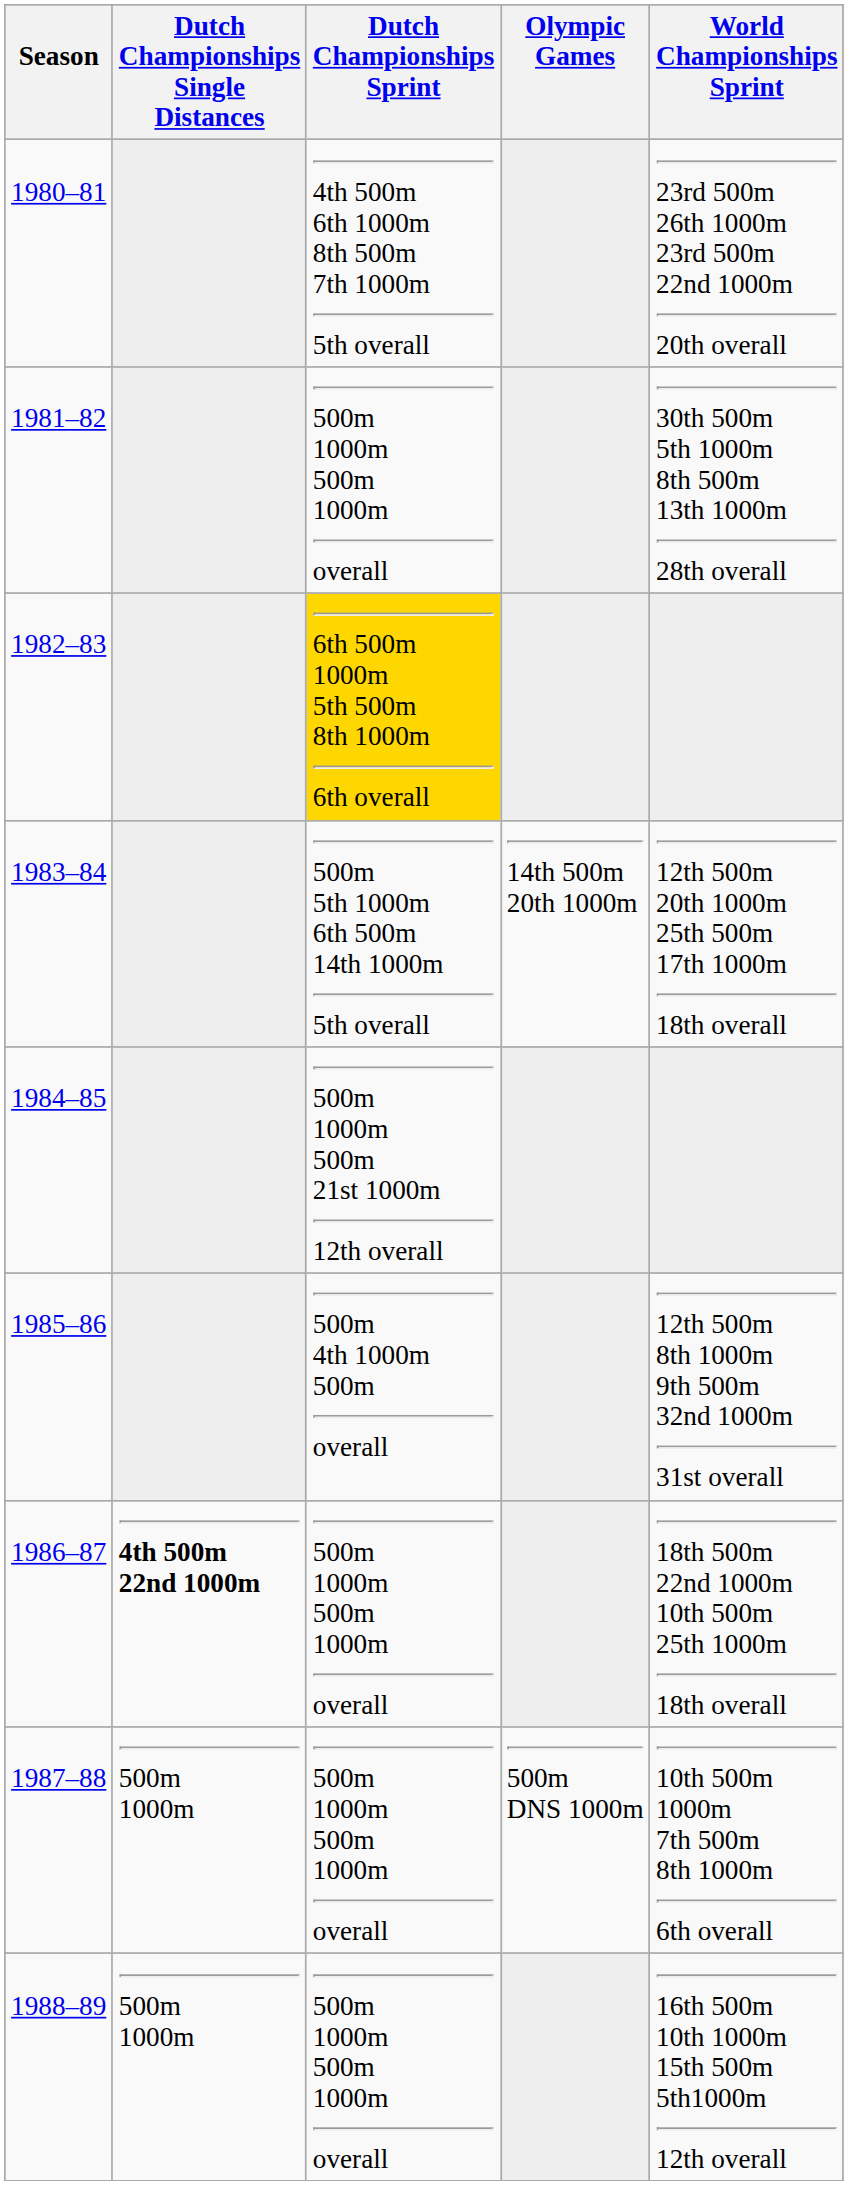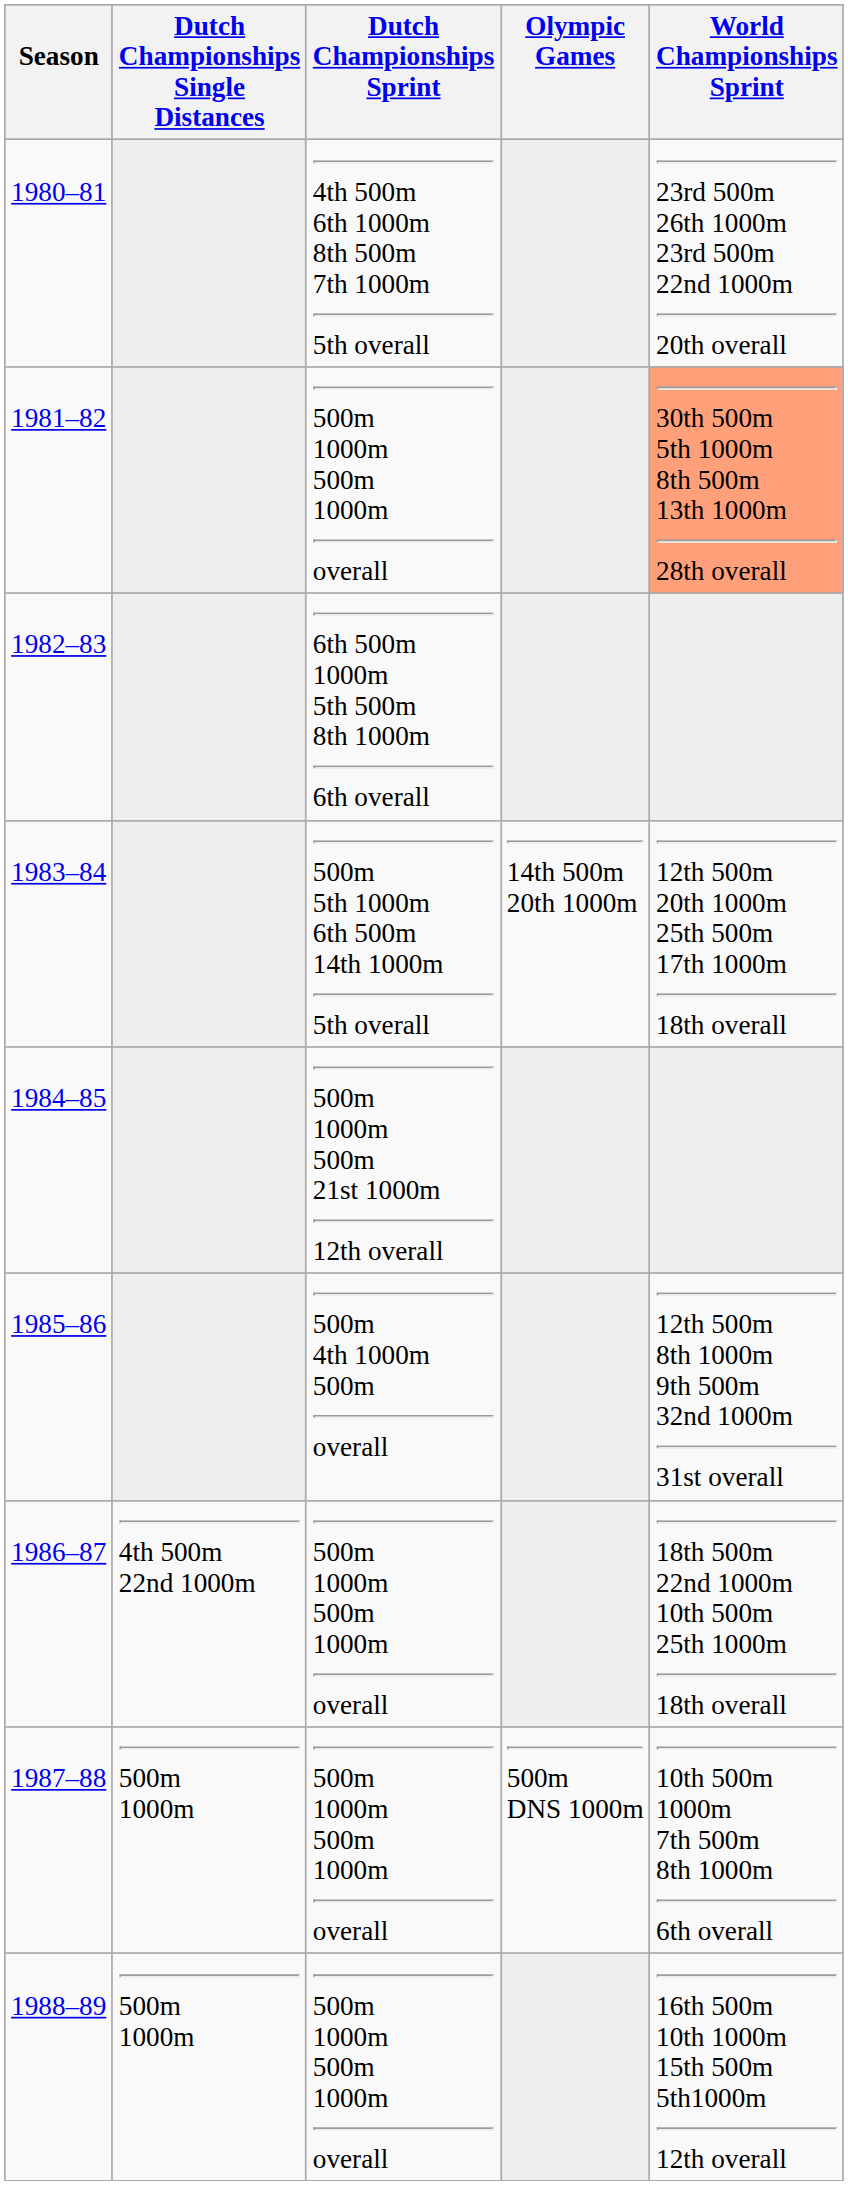(747, 486) no background -> (747, 486) lightsalmon background
(404, 713) gold background -> (404, 713) no background
(210, 1558) bold -> (210, 1558) normal
